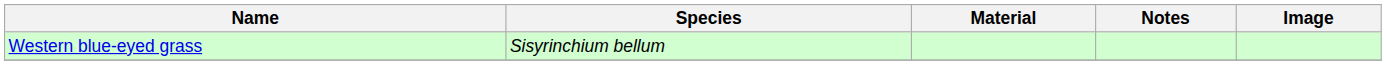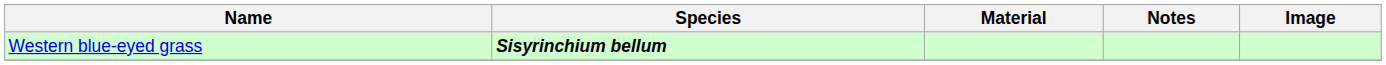(587, 45) normal -> (582, 45) bold
